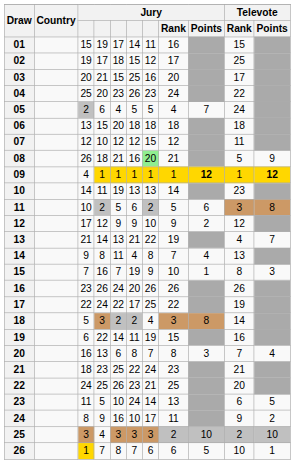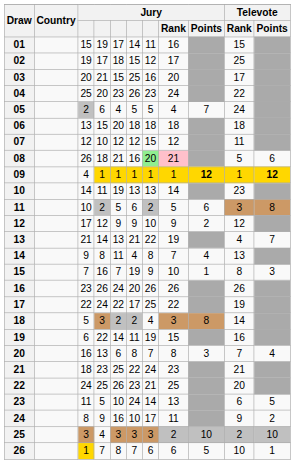(173, 158) no background -> (173, 158) pink background
(272, 158) 9 -> (272, 158) 6
